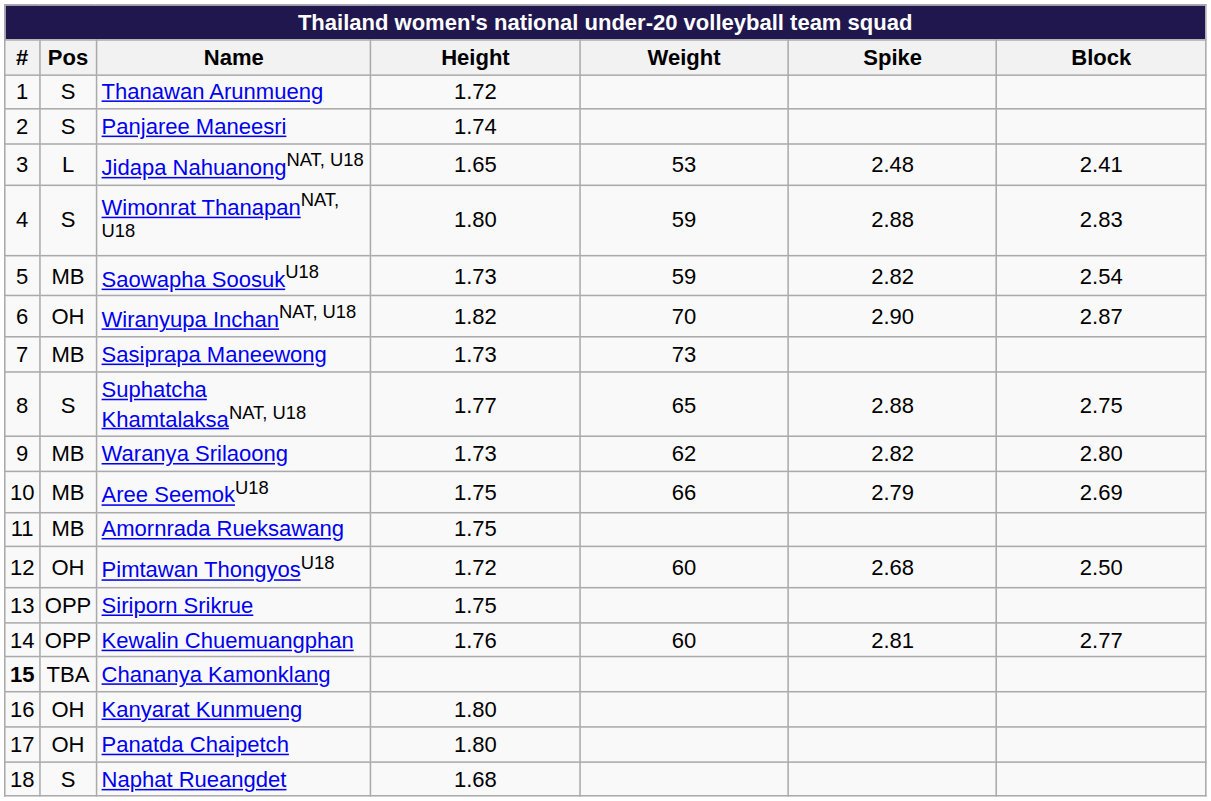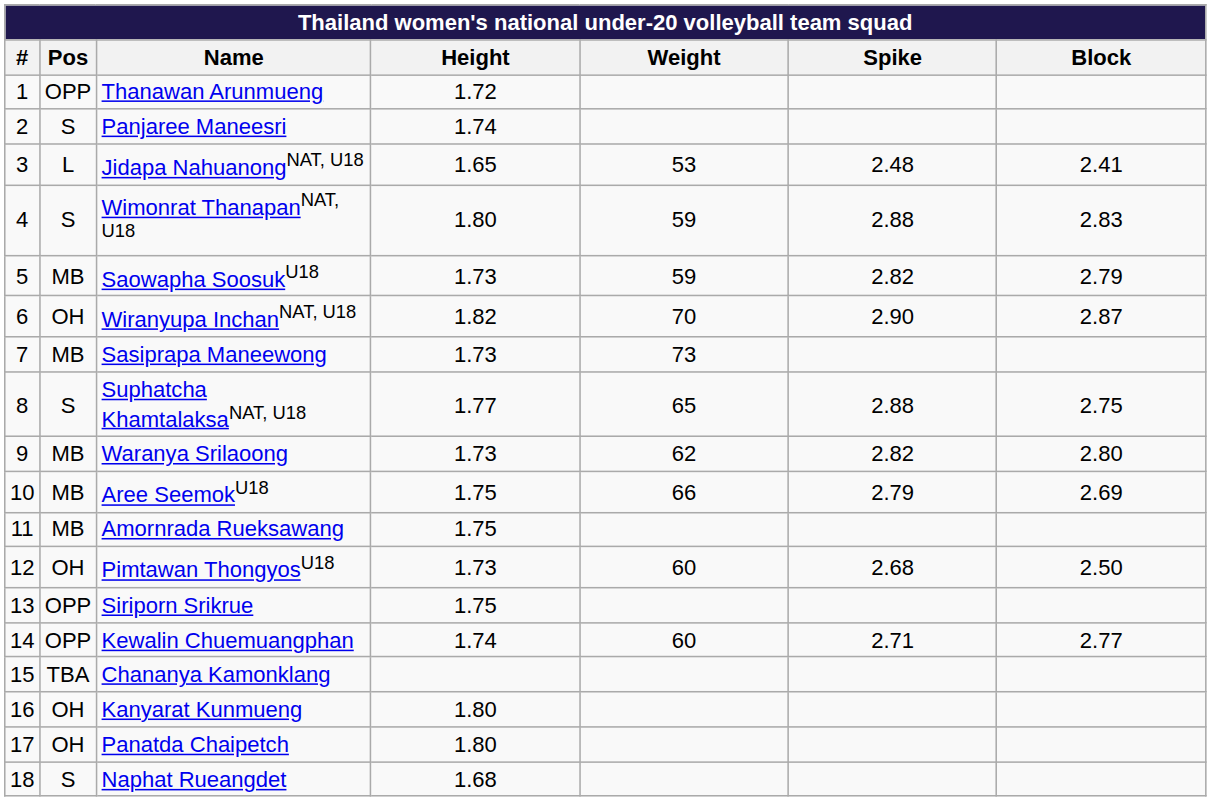(68, 92) S -> (68, 92) OPP
(1101, 276) 2.54 -> (1101, 276) 2.79
(475, 568) 1.72 -> (475, 568) 1.73
(475, 640) 1.76 -> (475, 640) 1.74
(893, 640) 2.81 -> (893, 640) 2.71
(22, 675) bold -> (22, 675) normal
